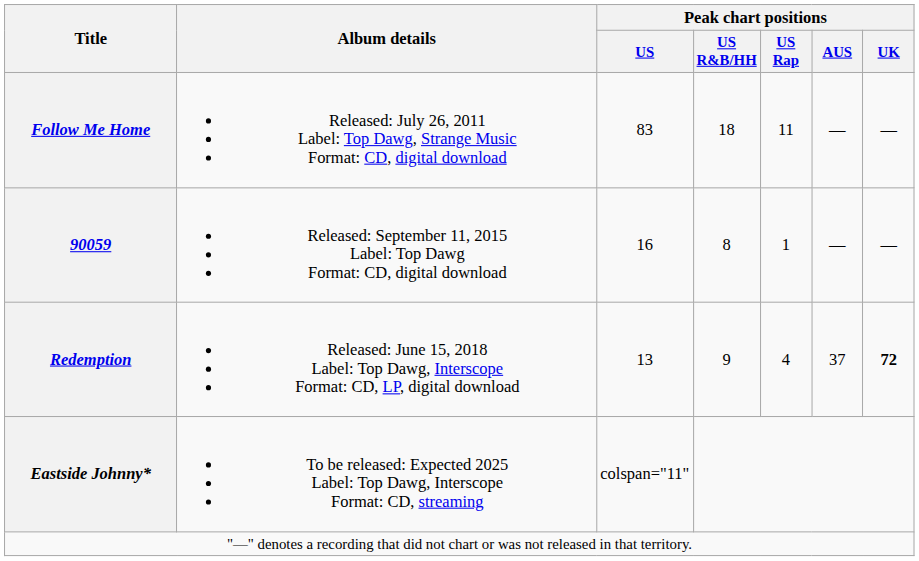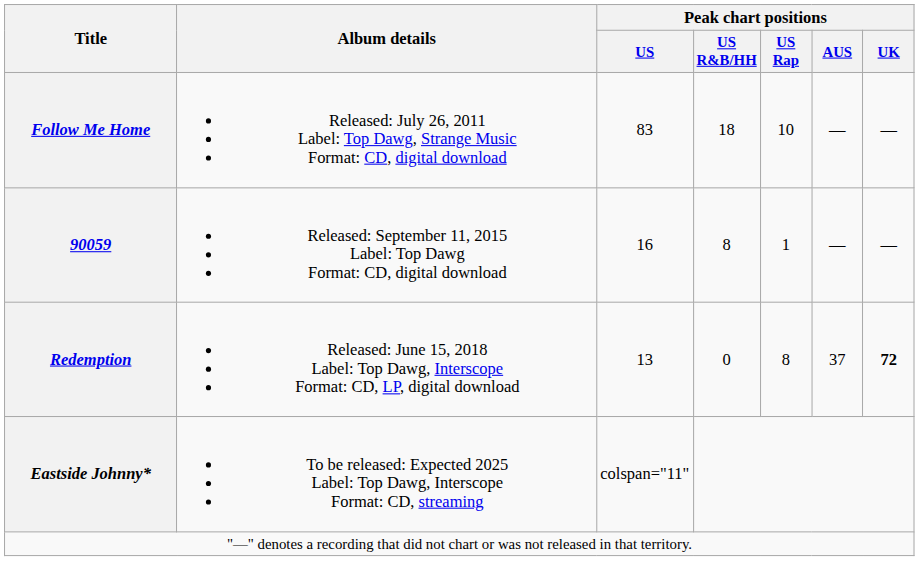(786, 129) 11 -> (786, 129) 10
(727, 359) 9 -> (727, 359) 0
(786, 359) 4 -> (786, 359) 8
